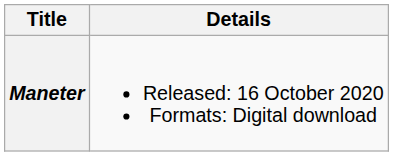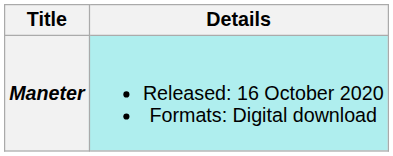(239, 104) no background -> (239, 104) paleturquoise background
